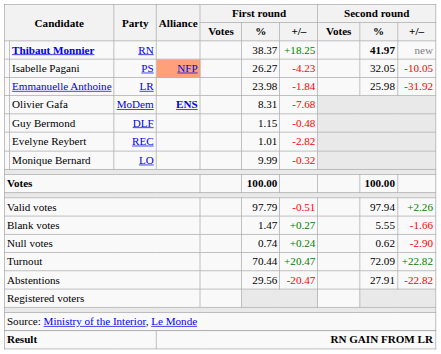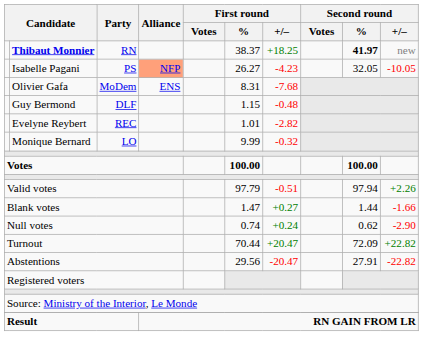- row: (62, 87)
(187, 105) bold -> (170, 87) normal
(385, 225) 5.55 -> (368, 207) 1.44
